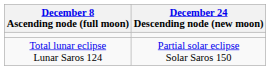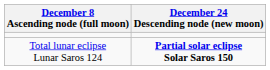(199, 51) normal -> (199, 51) bold
